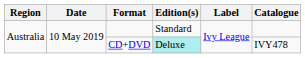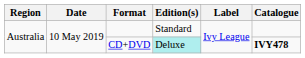(271, 45) normal -> (271, 45) bold
